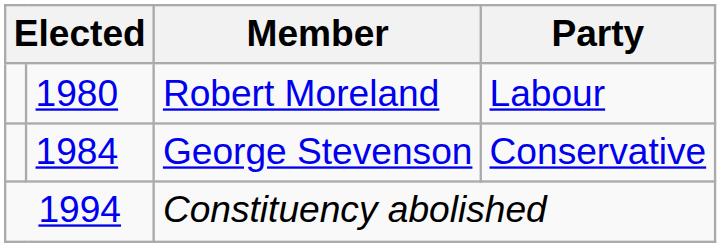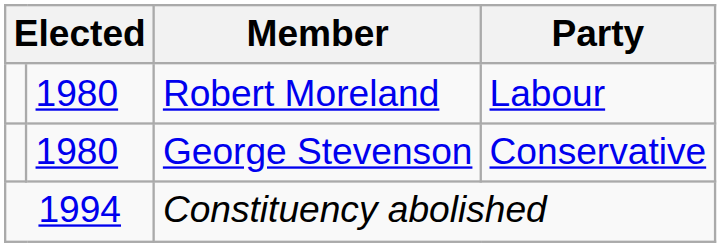(77, 151) 1984 -> (77, 151) 1980
